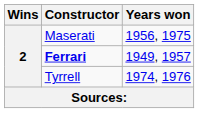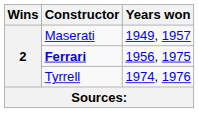(158, 36) 1956, 1975 -> (158, 36) 1949, 1957
(158, 56) 1949, 1957 -> (158, 56) 1956, 1975
